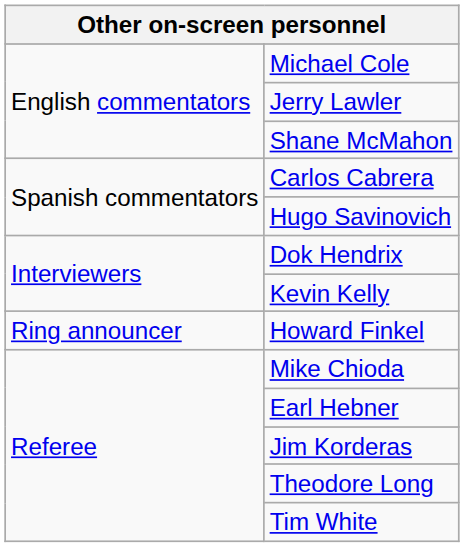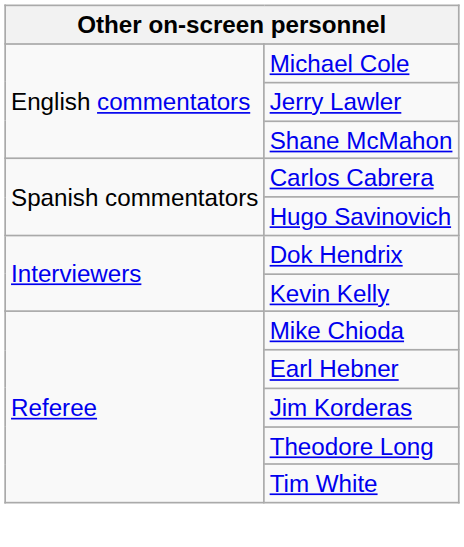- row: (347, 331)
